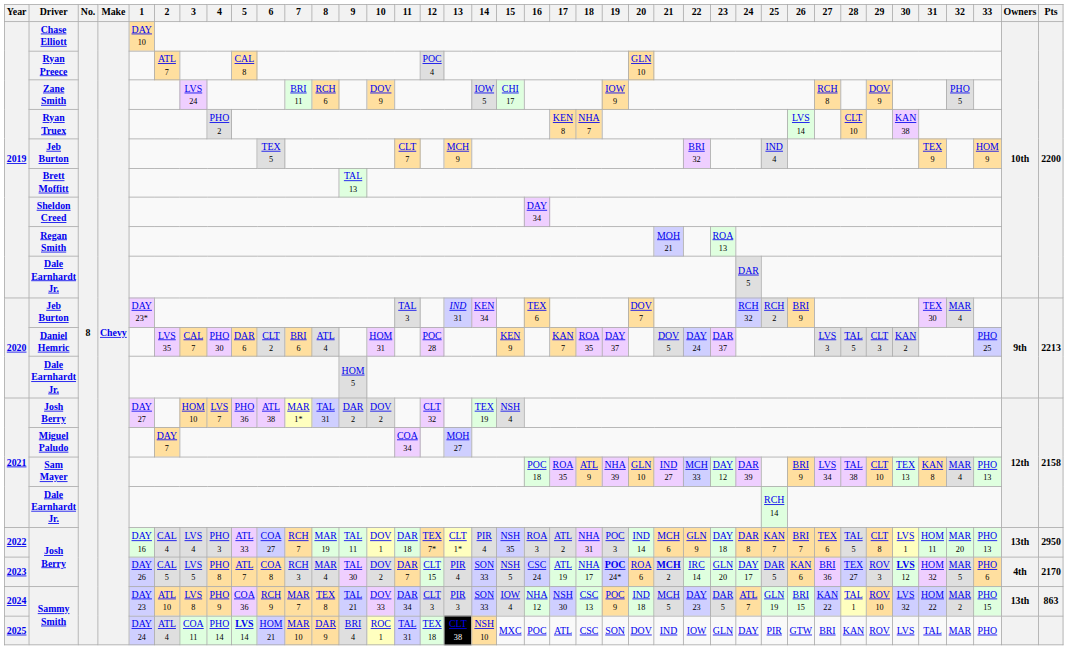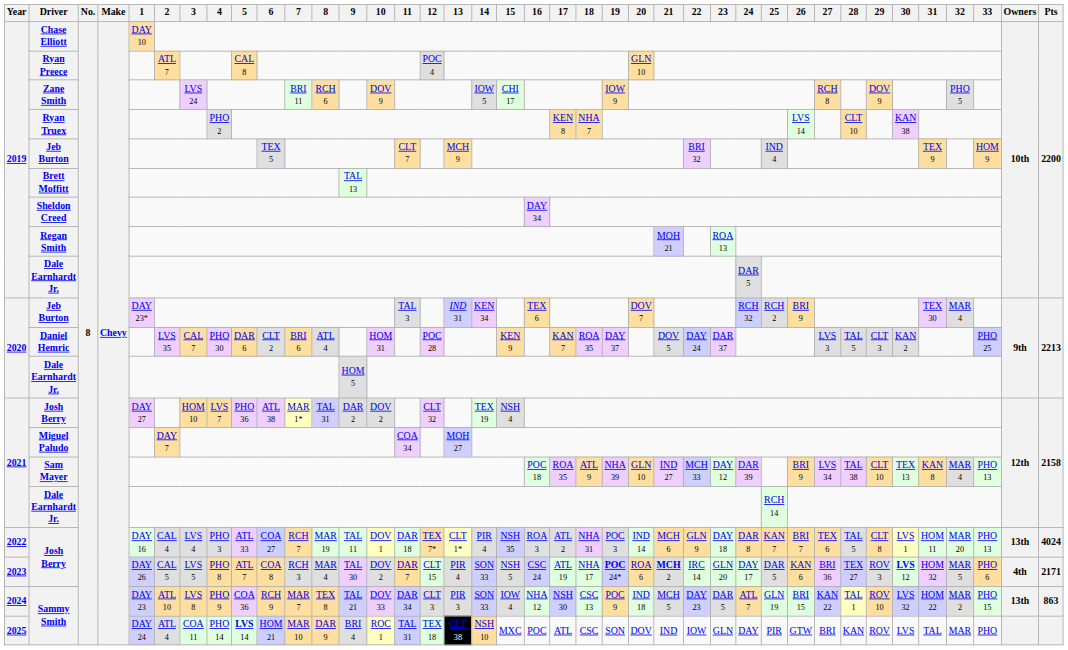(1051, 542) 2950 -> (1051, 542) 4024
(1051, 571) 2170 -> (1051, 571) 2171
